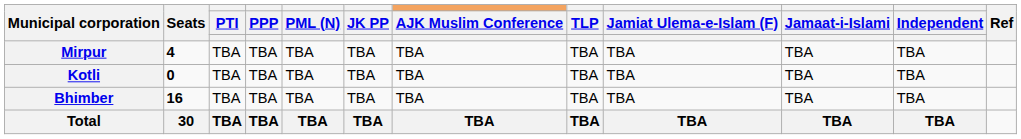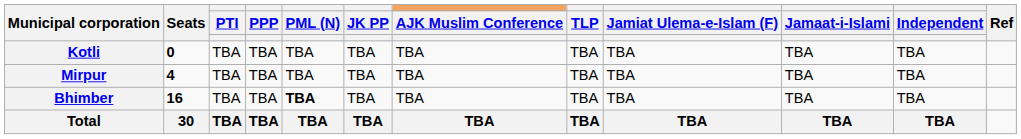rows swapped: (84, 52) <-> (84, 75)
(300, 98) normal -> (300, 98) bold
